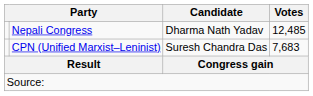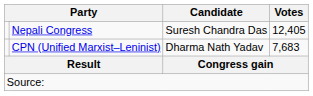(214, 30) Dharma Nath Yadav -> (216, 30) Suresh Chandra Das
(289, 30) 12,485 -> (289, 30) 12,405
(216, 47) Suresh Chandra Das -> (214, 47) Dharma Nath Yadav
